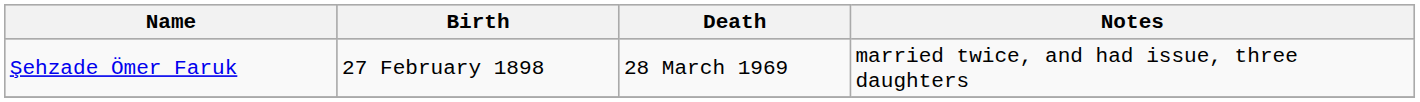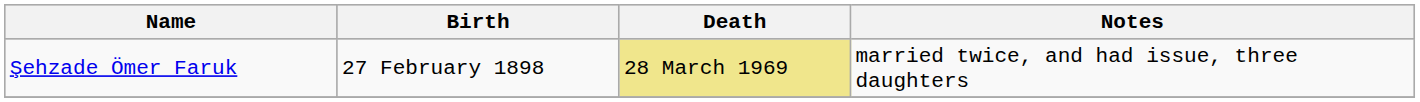(706, 68) no background -> (706, 68) khaki background
